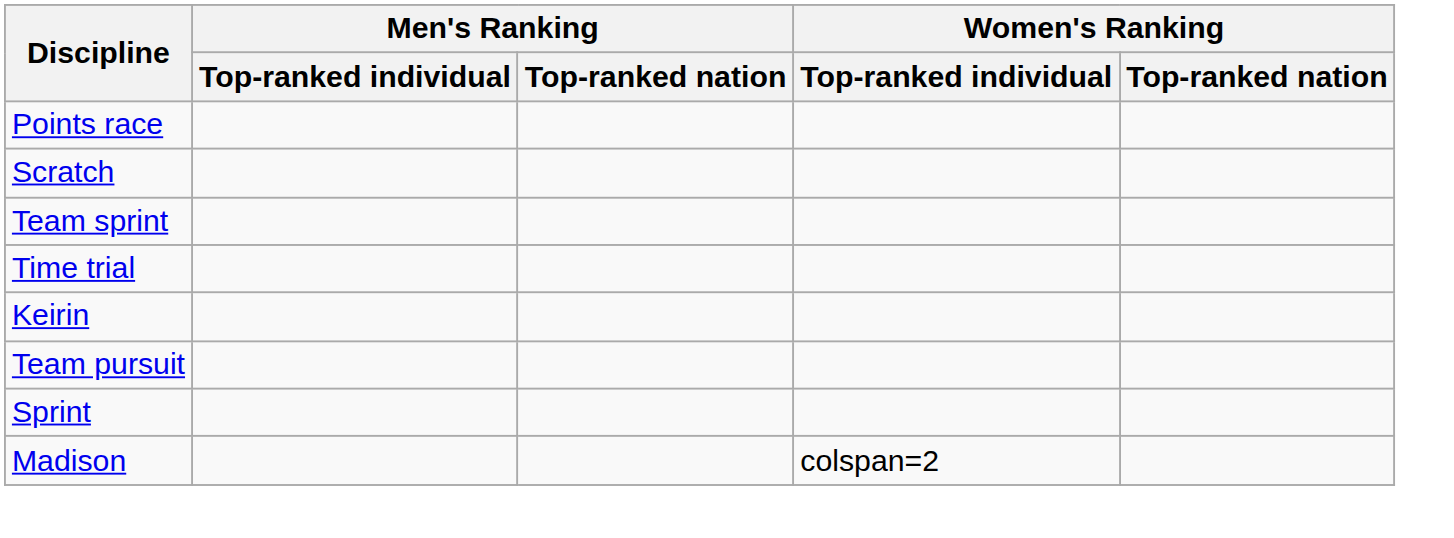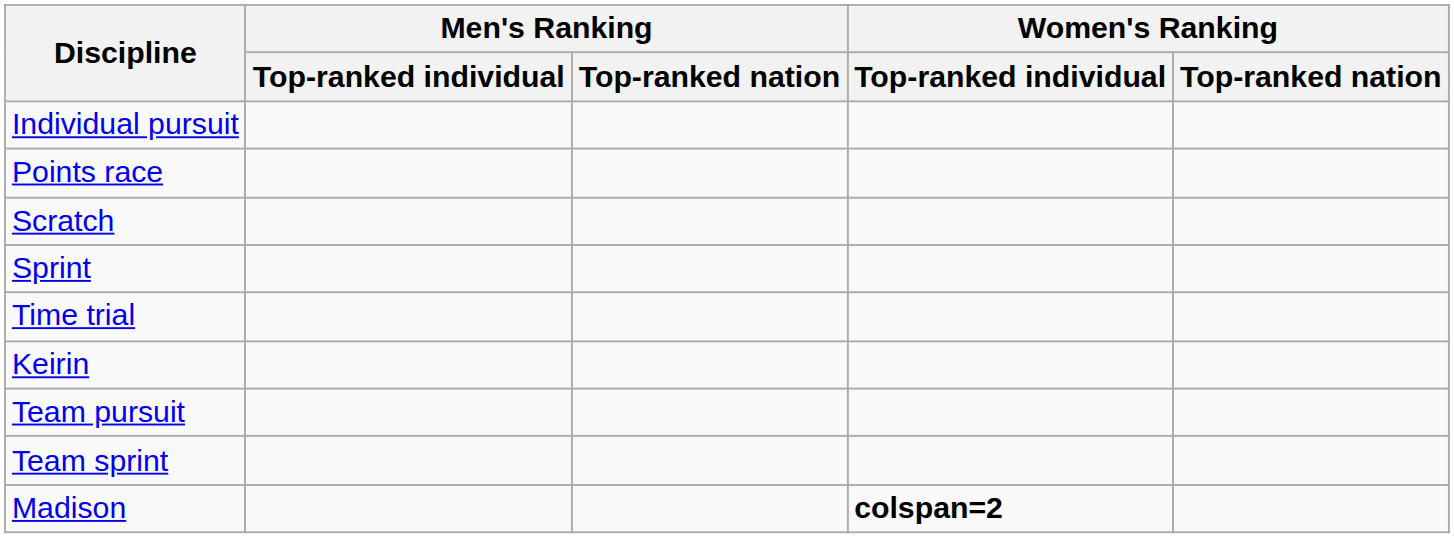+ row: (125, 124)
rows swapped: (51, 412) <-> (90, 220)
(870, 460) normal -> (929, 508) bold
